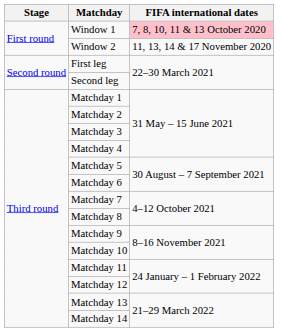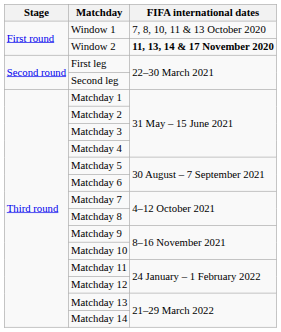(199, 30) pink background -> (199, 30) no background
(202, 47) normal -> (203, 47) bold
